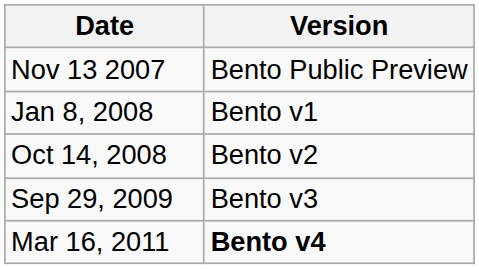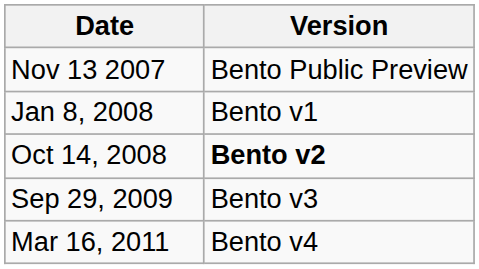(264, 155) normal -> (268, 155) bold
(268, 241) bold -> (264, 241) normal
